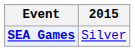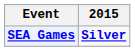(104, 36) normal -> (104, 36) bold
